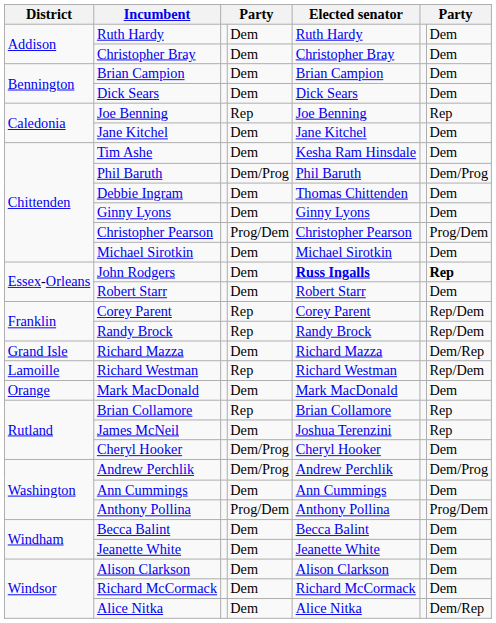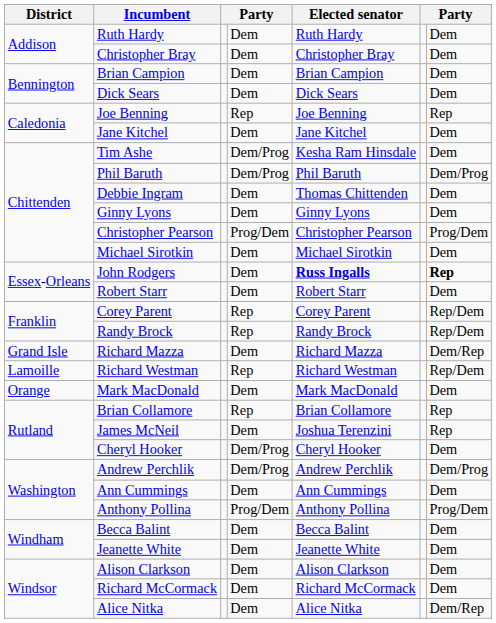(244, 153) Dem -> (260, 153) Dem/Prog
